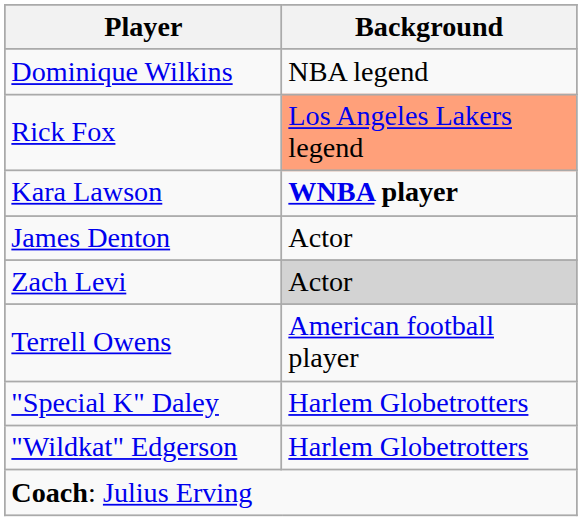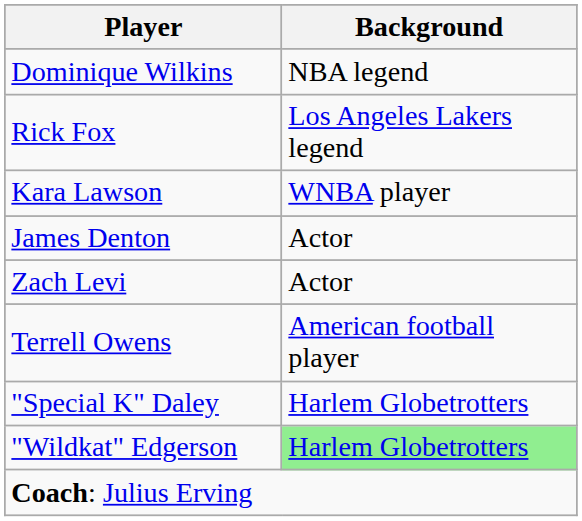(400, 131) lightsalmon background -> (400, 131) no background
(373, 192) bold -> (369, 192) normal
(320, 281) lightgrey background -> (320, 281) no background
(408, 447) no background -> (408, 447) lightgreen background
